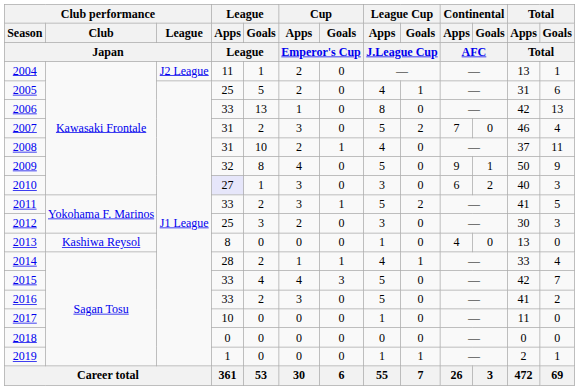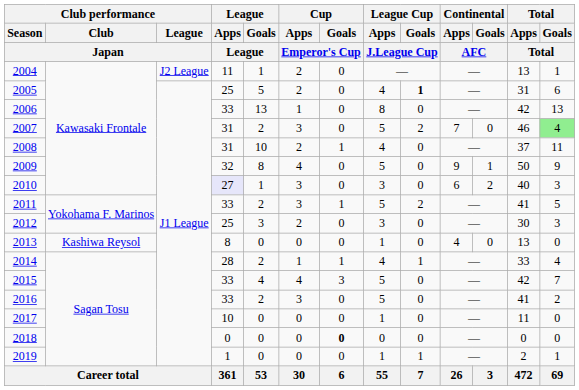(420, 90) normal -> (420, 90) bold
(557, 128) no background -> (557, 128) lightgreen background
(341, 337) normal -> (341, 337) bold
